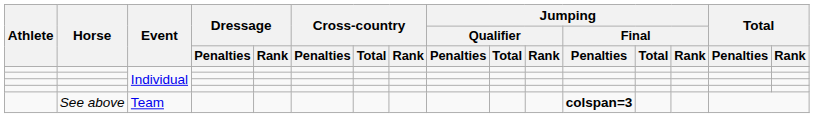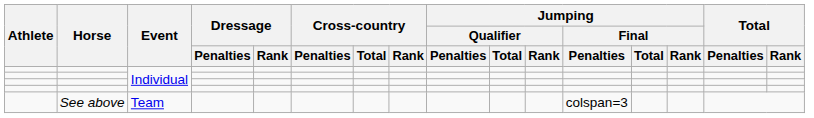(599, 103) bold -> (597, 103) normal
